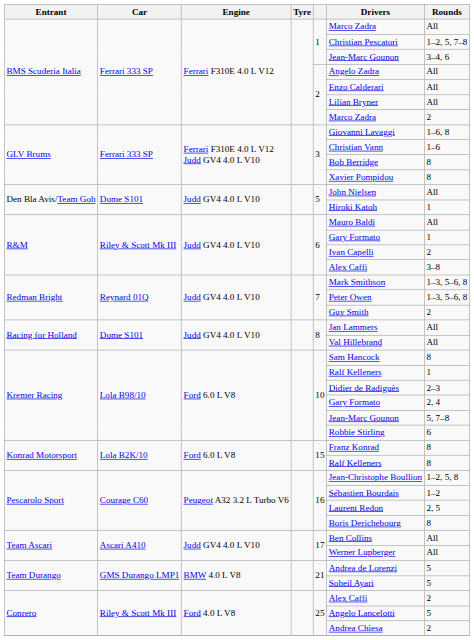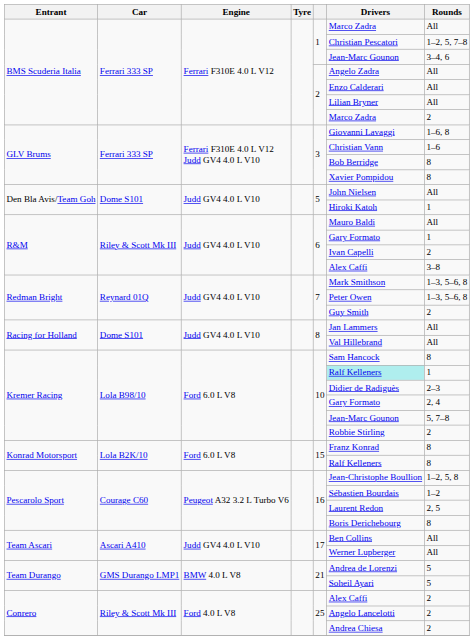(355, 372) no background -> (355, 372) paleturquoise background
(429, 432) 6 -> (429, 432) 2
(429, 612) 5 -> (429, 612) 2
